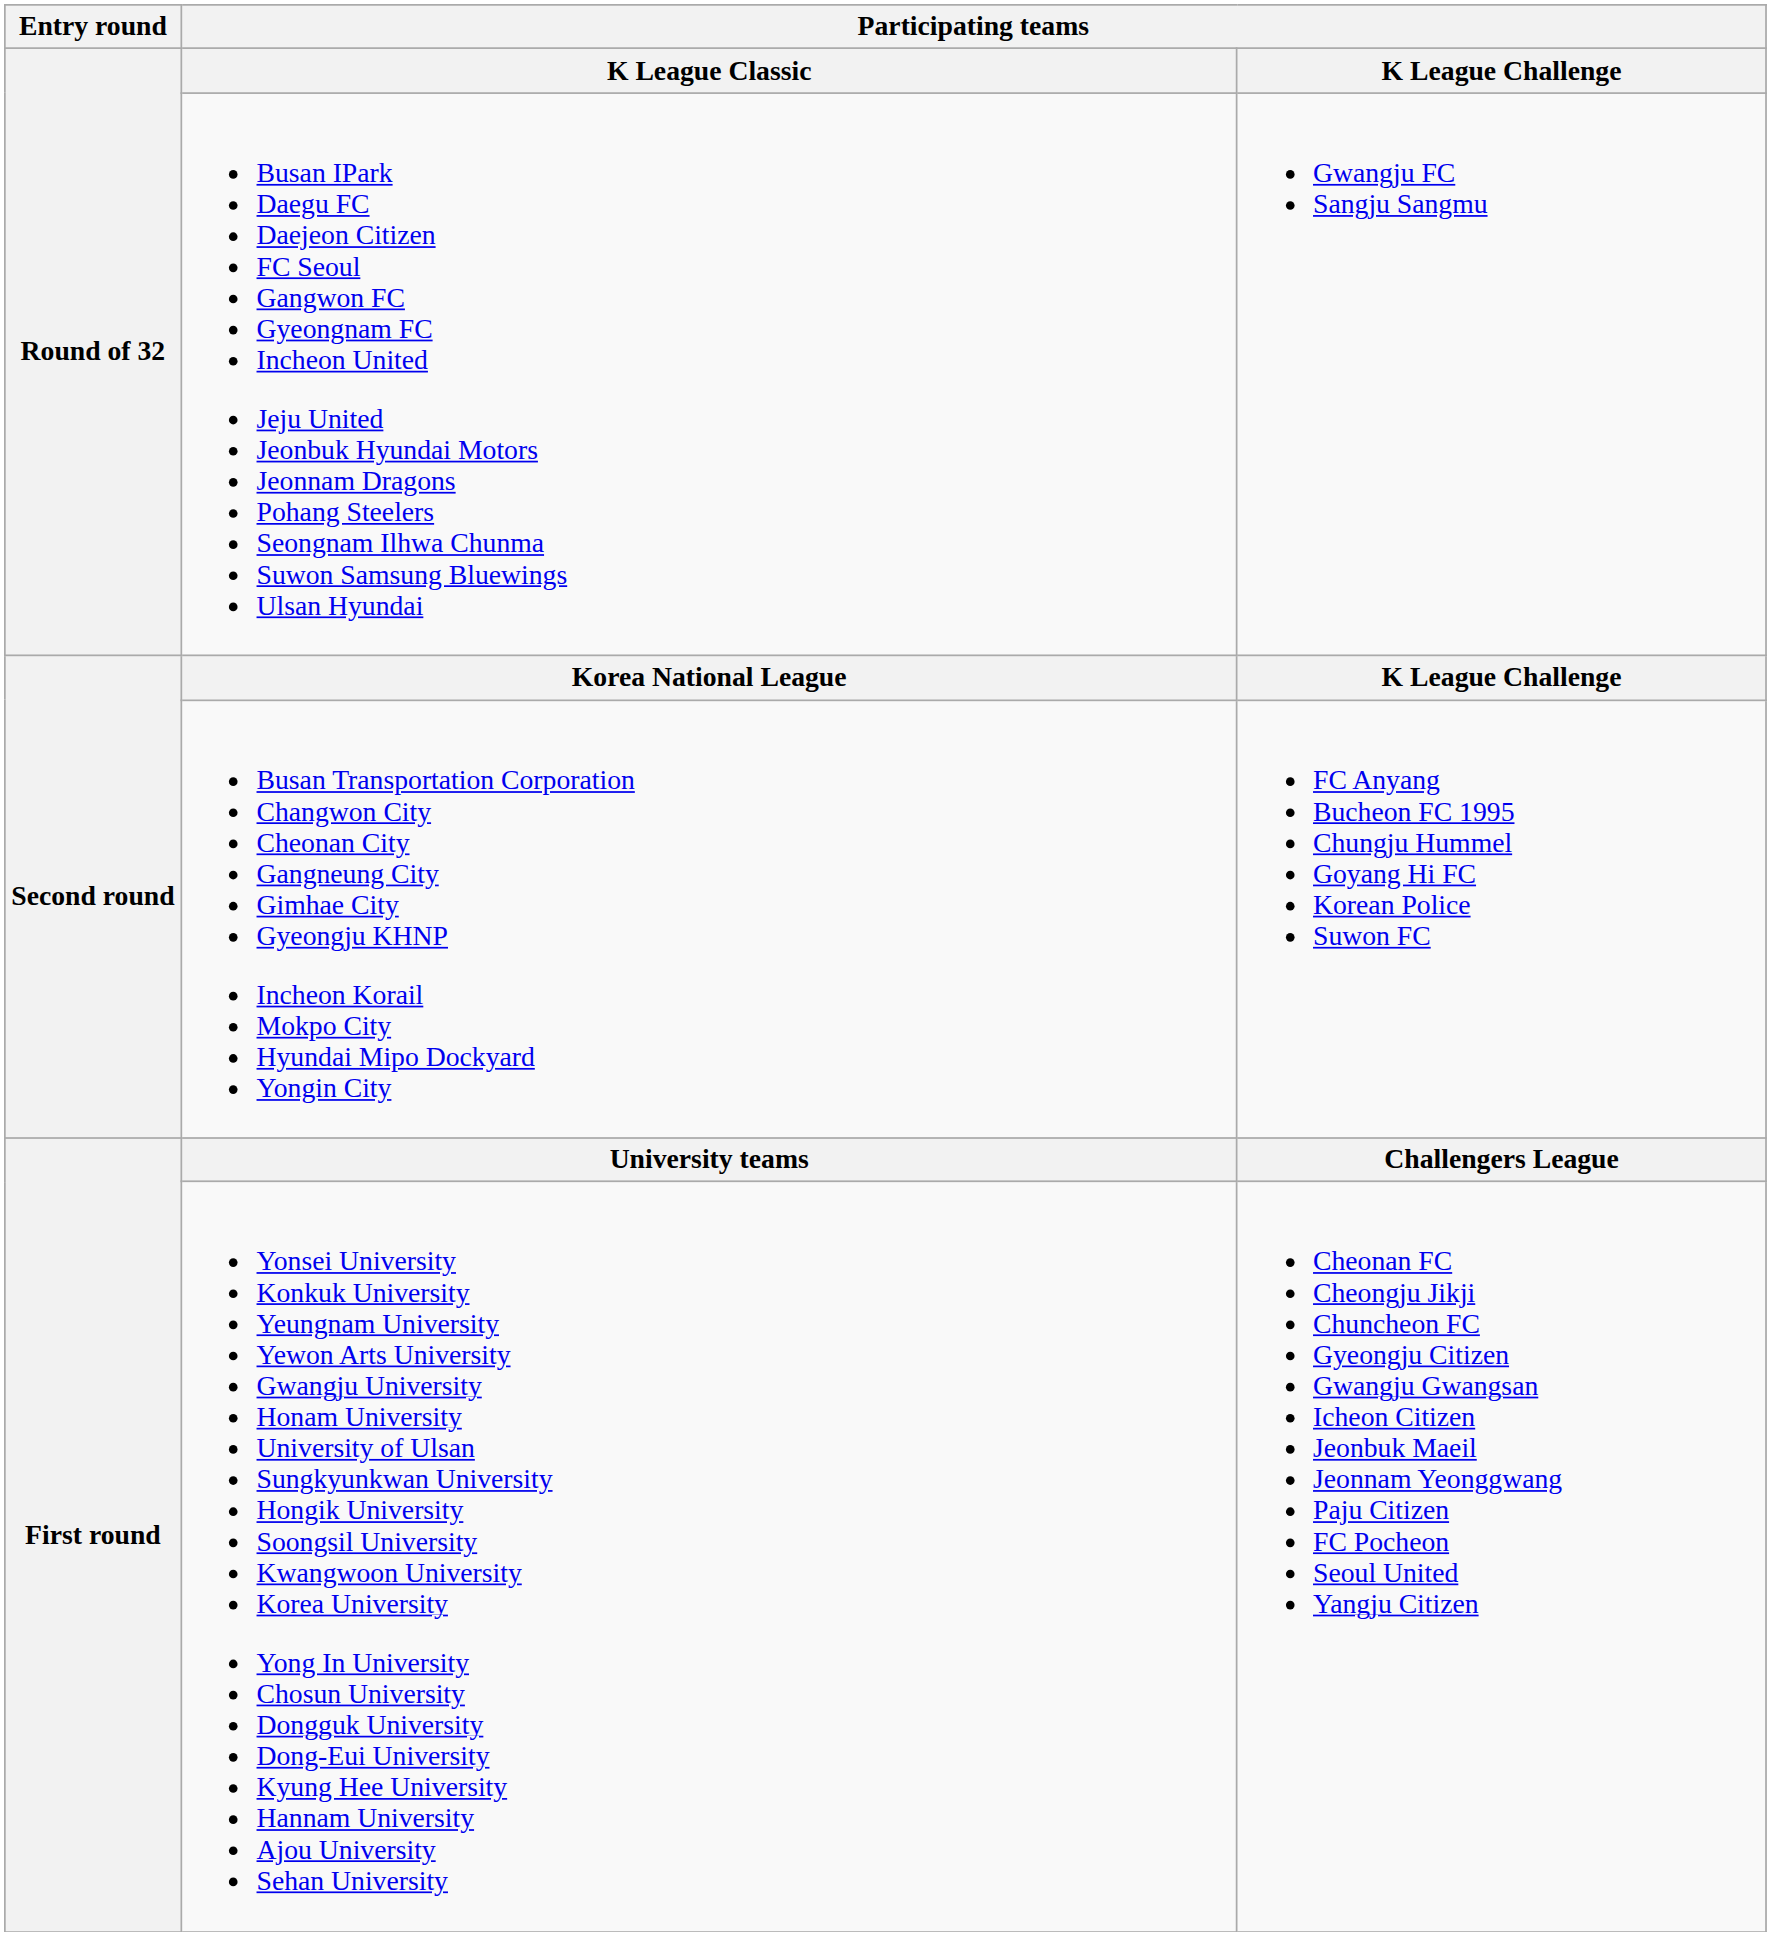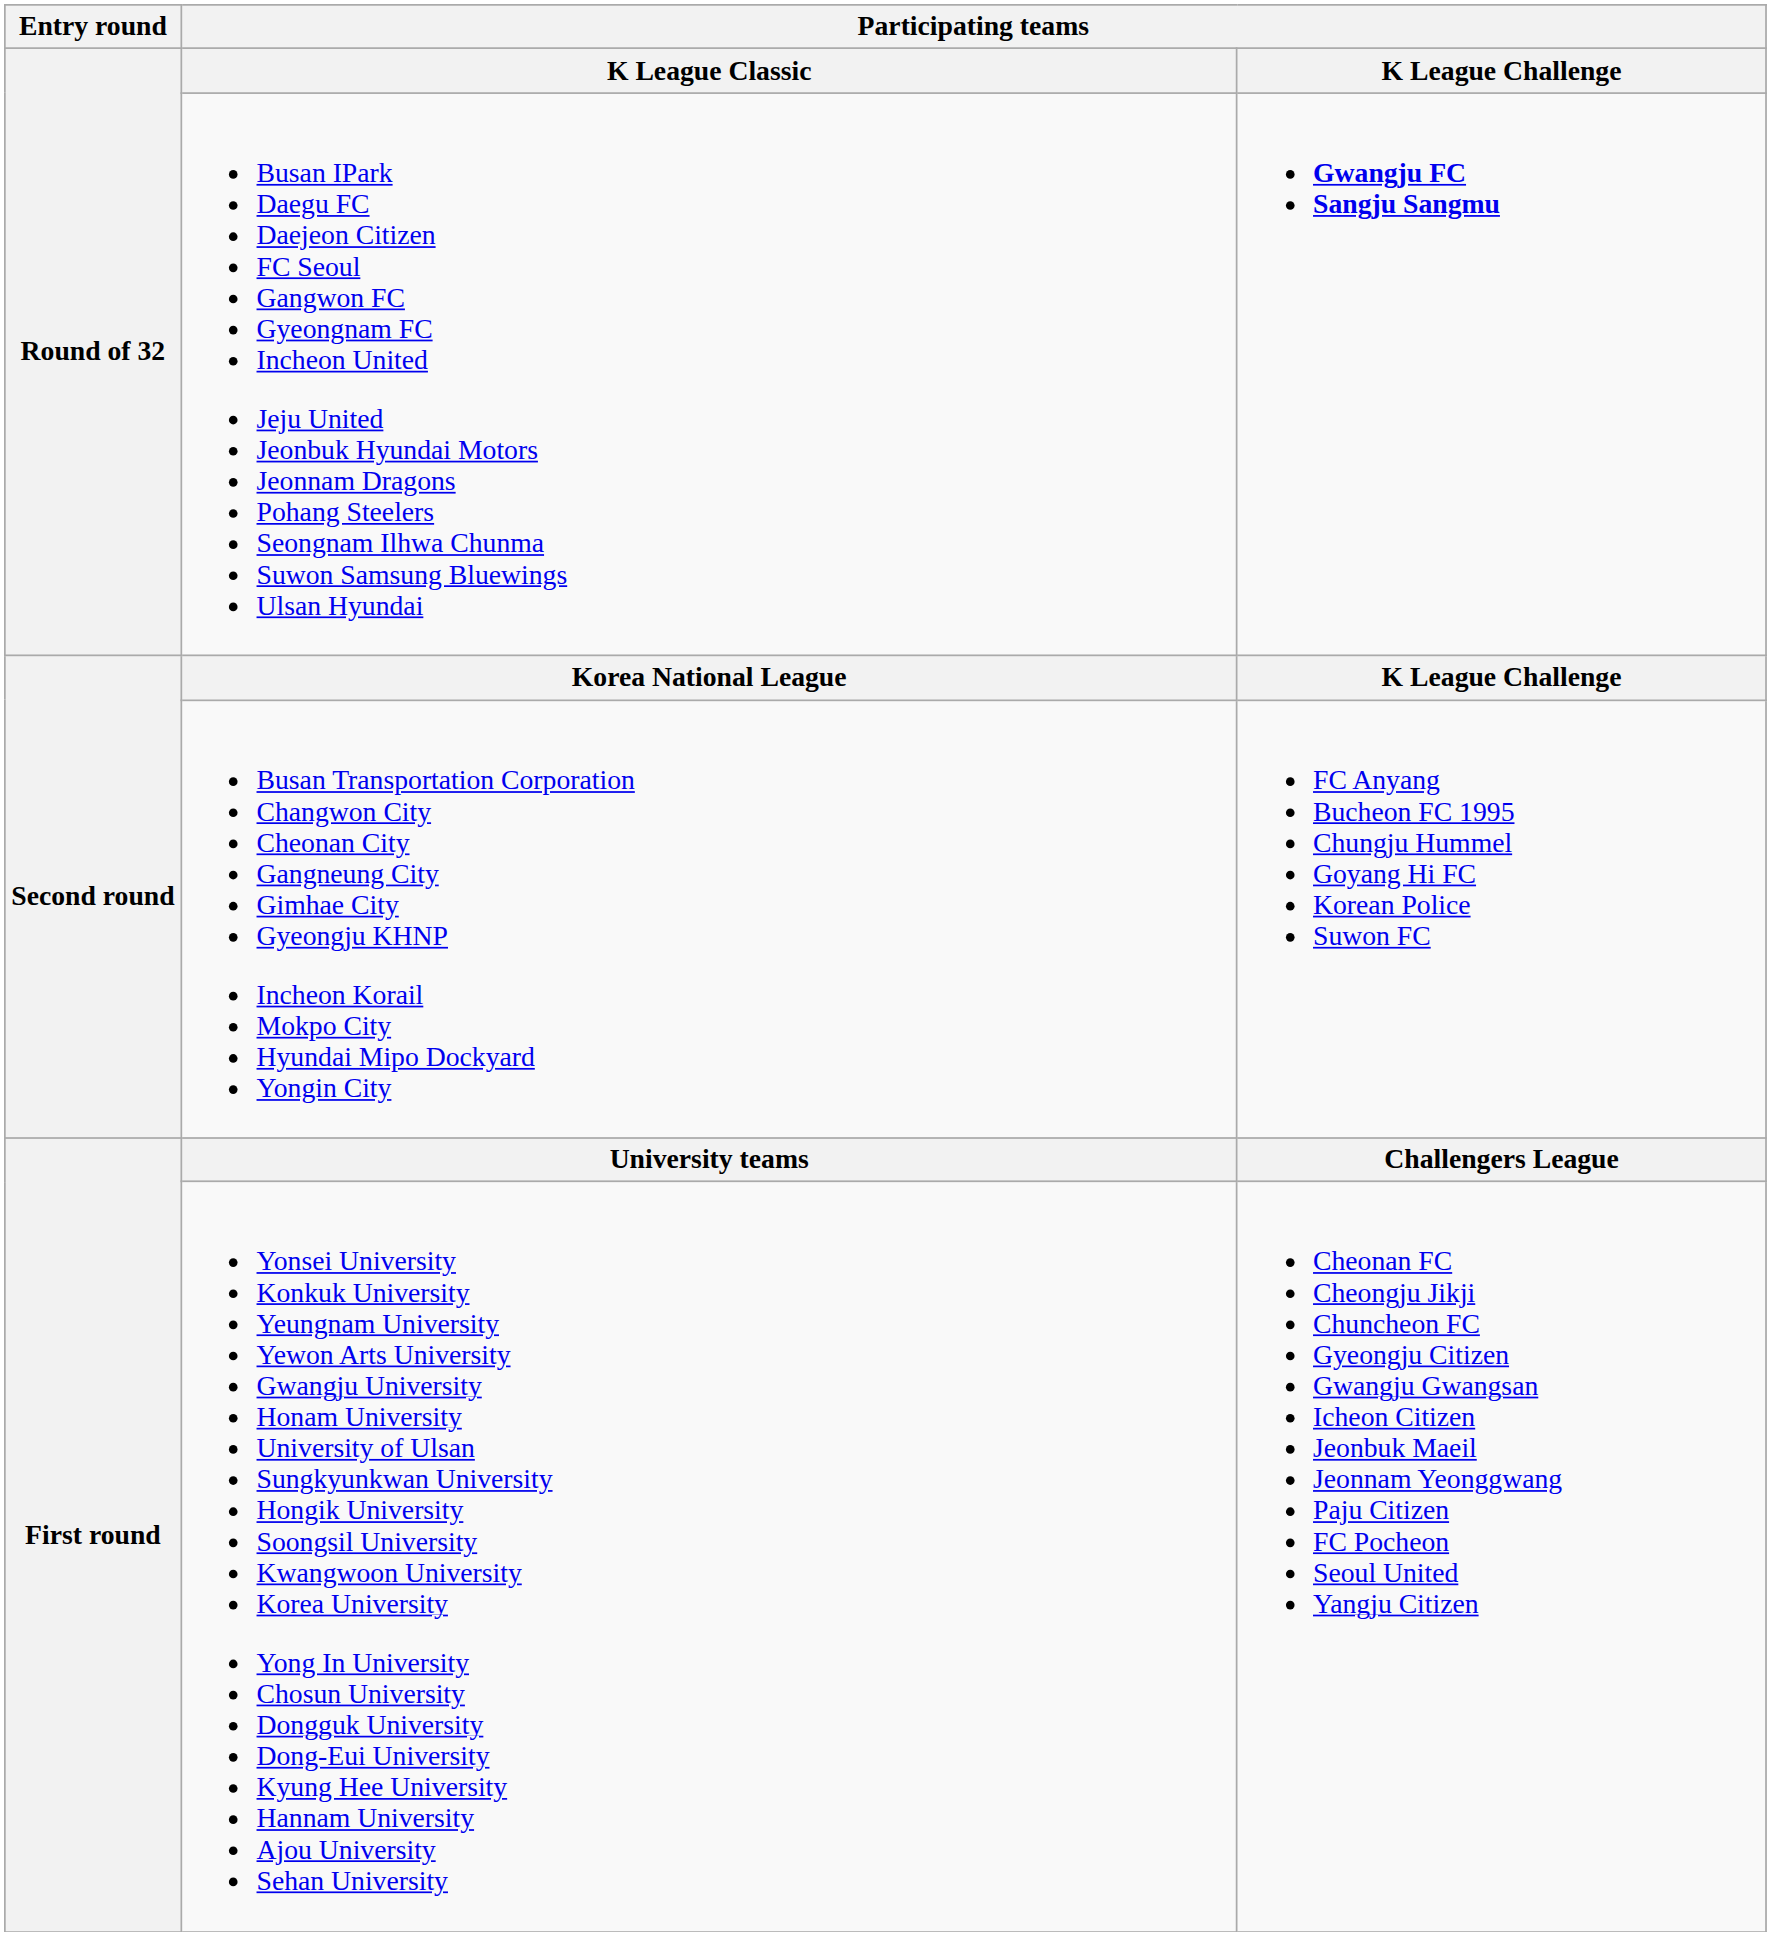(1502, 189) normal -> (1502, 189) bold
